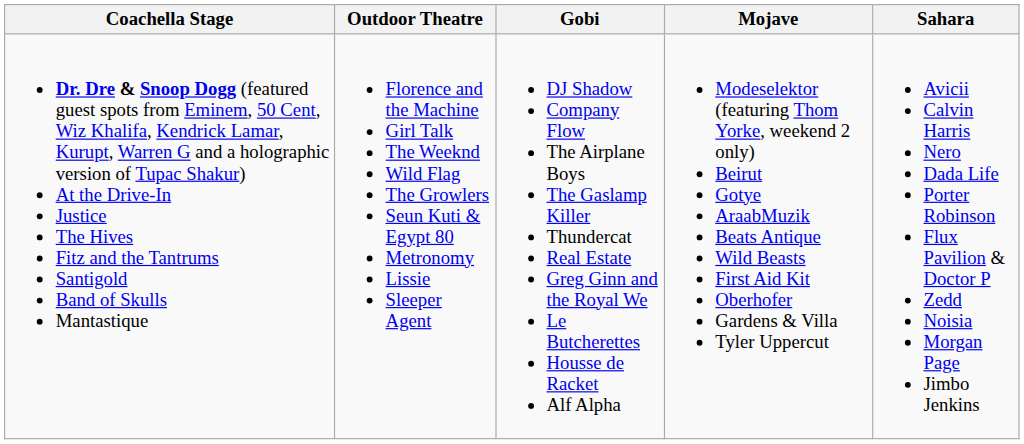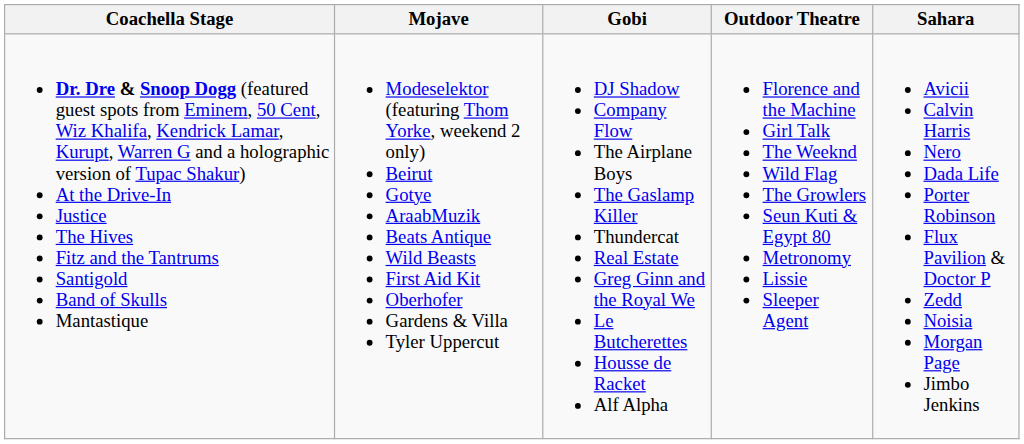columns swapped: (415, 19) <-> (768, 19)
